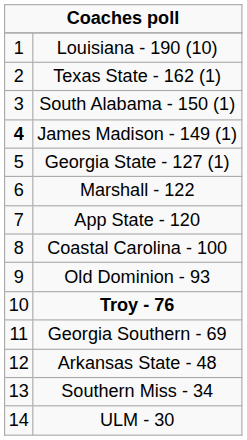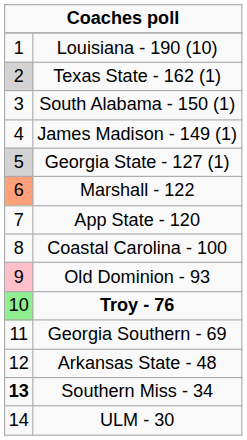(19, 76) no background -> (19, 76) lightgrey background
(19, 133) bold -> (19, 133) normal
(19, 162) no background -> (19, 162) lightgrey background
(19, 190) no background -> (19, 190) lightsalmon background
(19, 276) no background -> (19, 276) pink background
(19, 305) no background -> (19, 305) lightgreen background
(19, 391) normal -> (19, 391) bold
